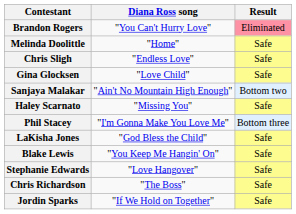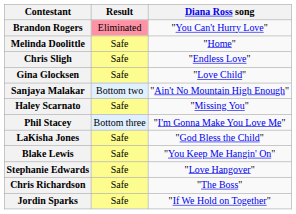columns swapped: (163, 12) <-> (263, 12)
